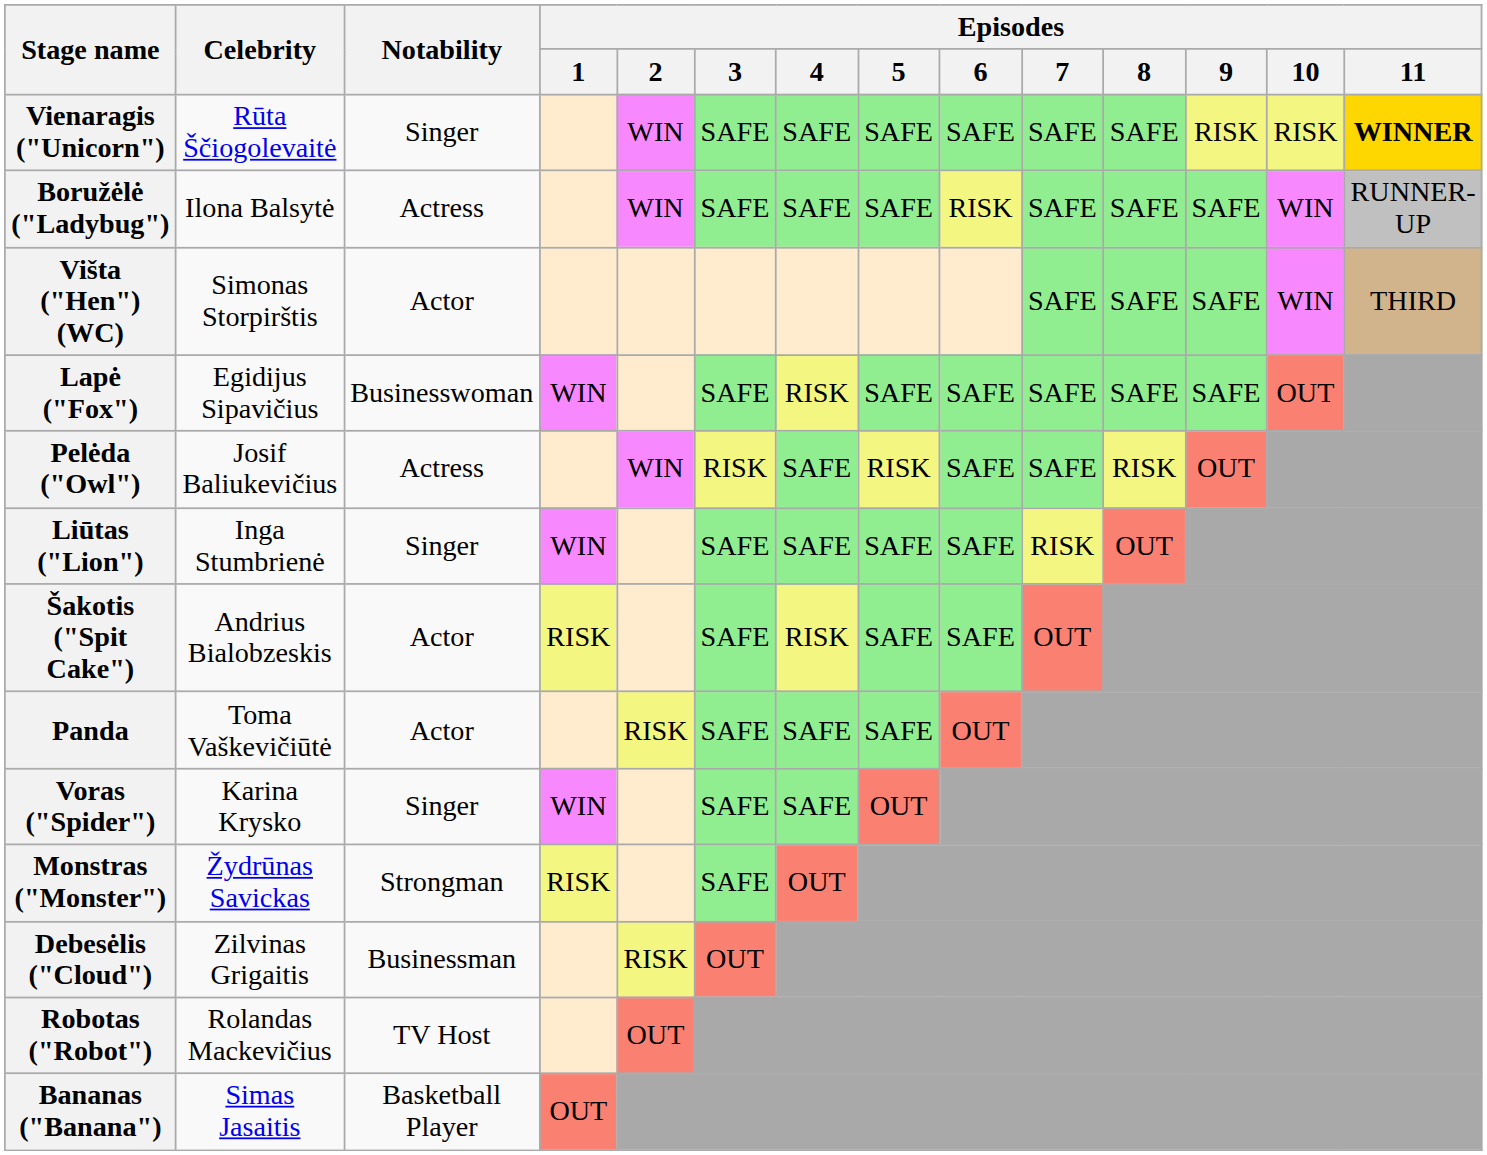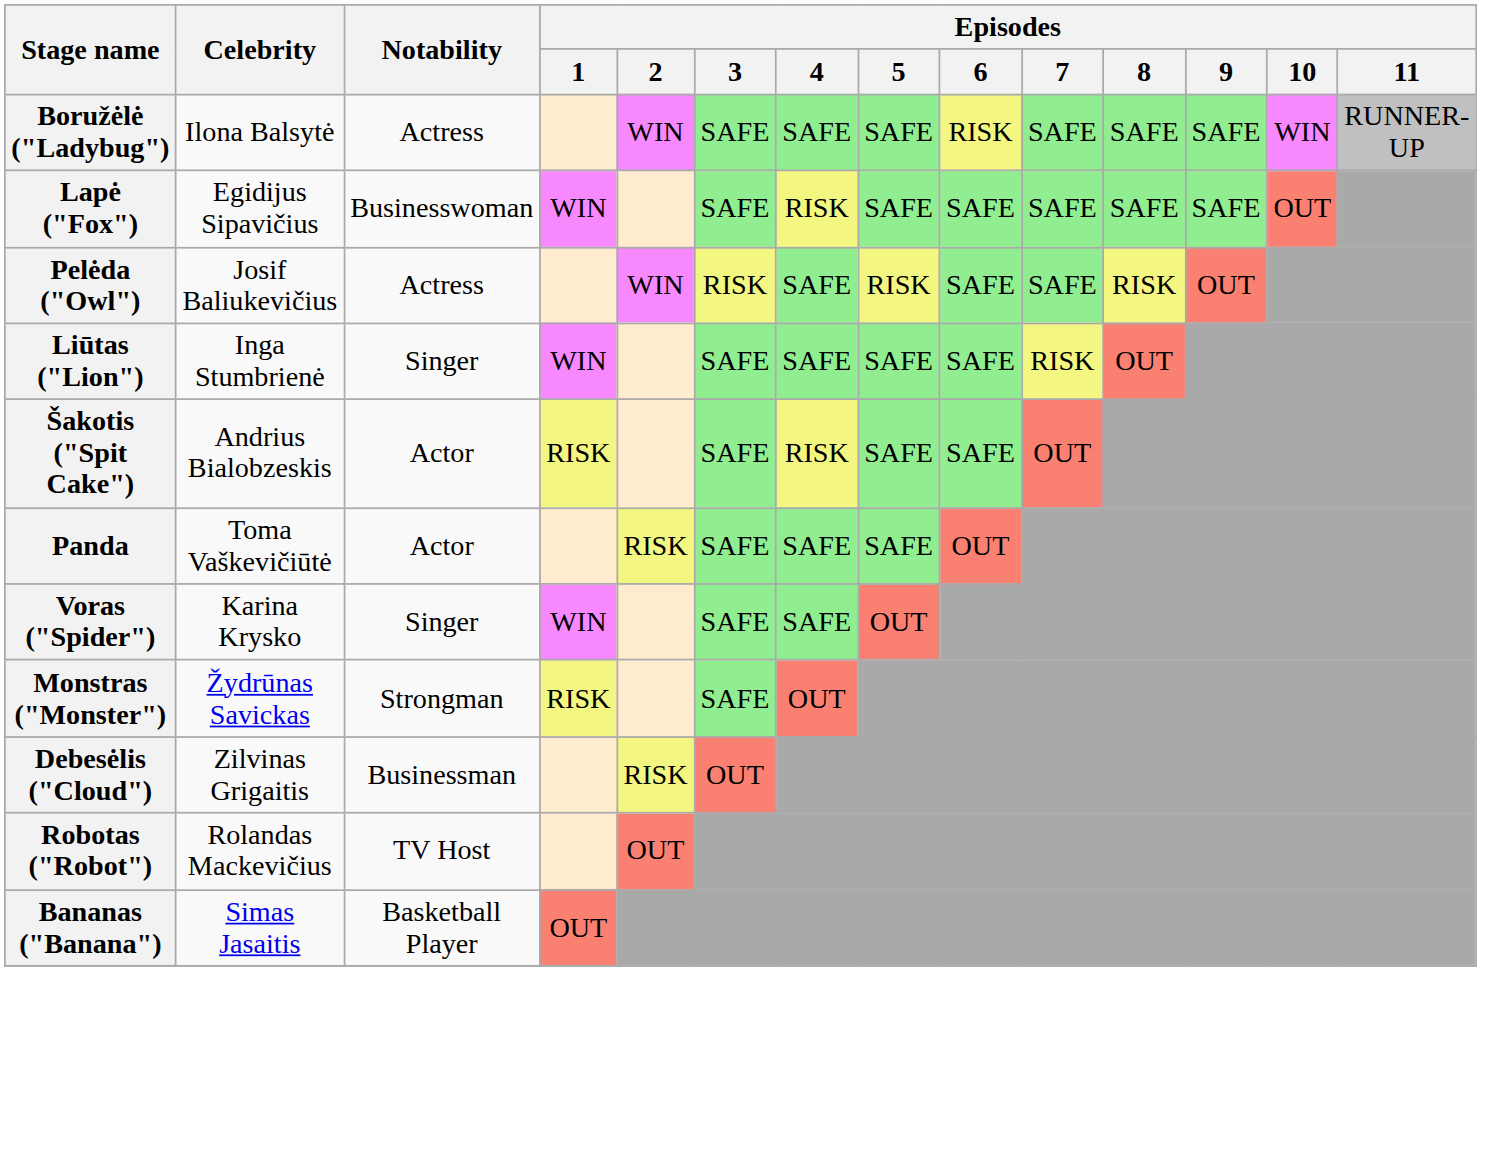- row: (90, 131)
- row: (90, 300)
